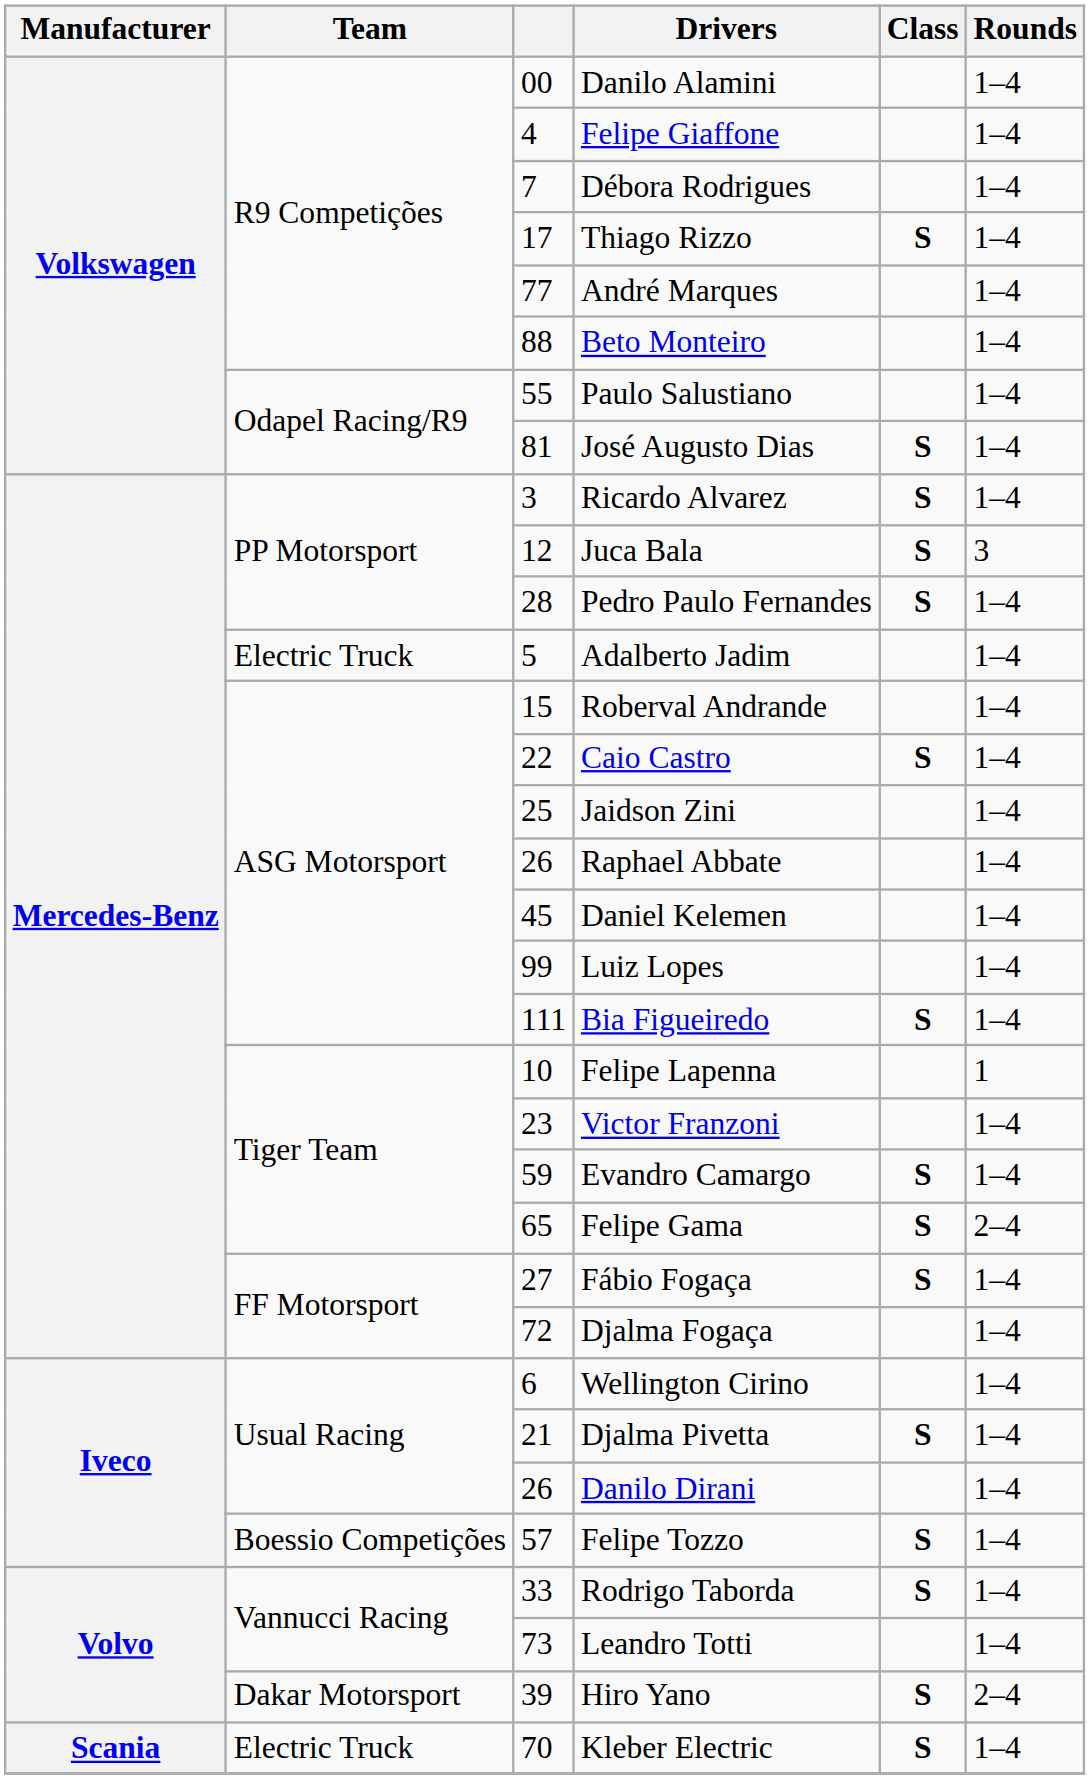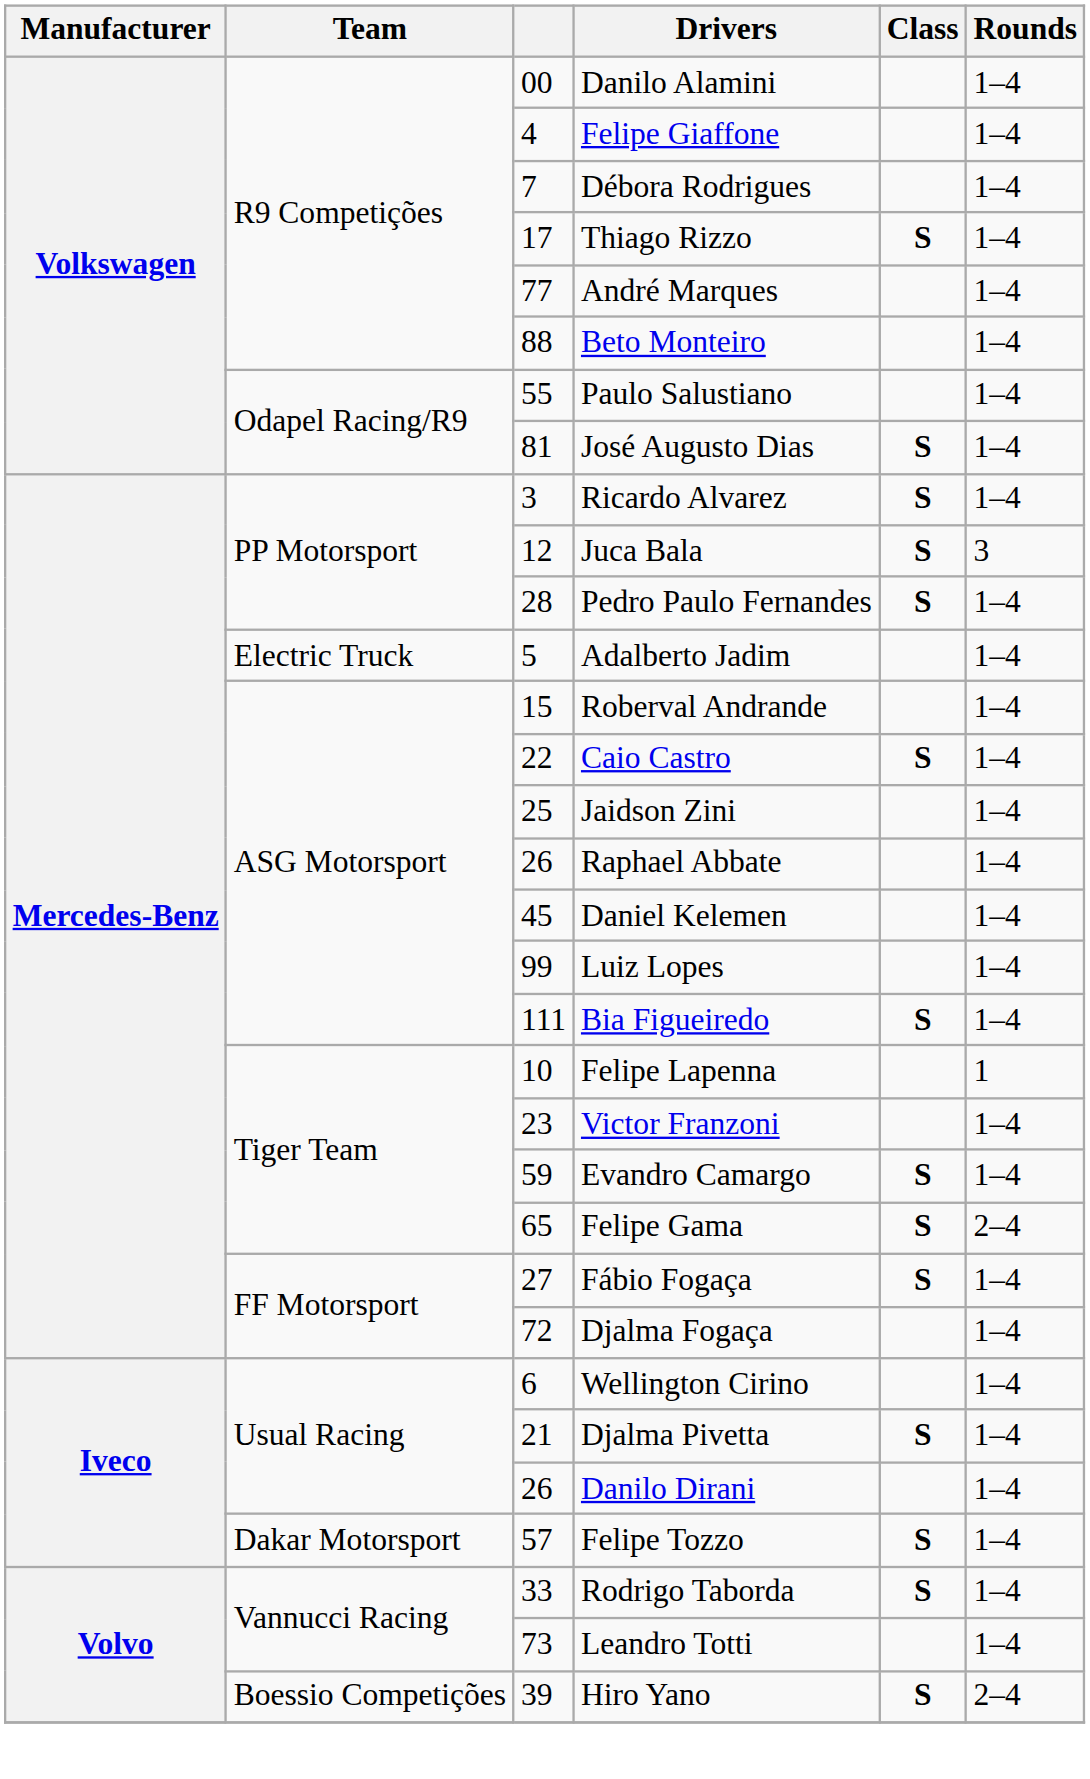(370, 1539) Boessio Competições -> (347, 1539) Dakar Motorsport
(347, 1695) Dakar Motorsport -> (370, 1695) Boessio Competições
- row: (677, 1747)
